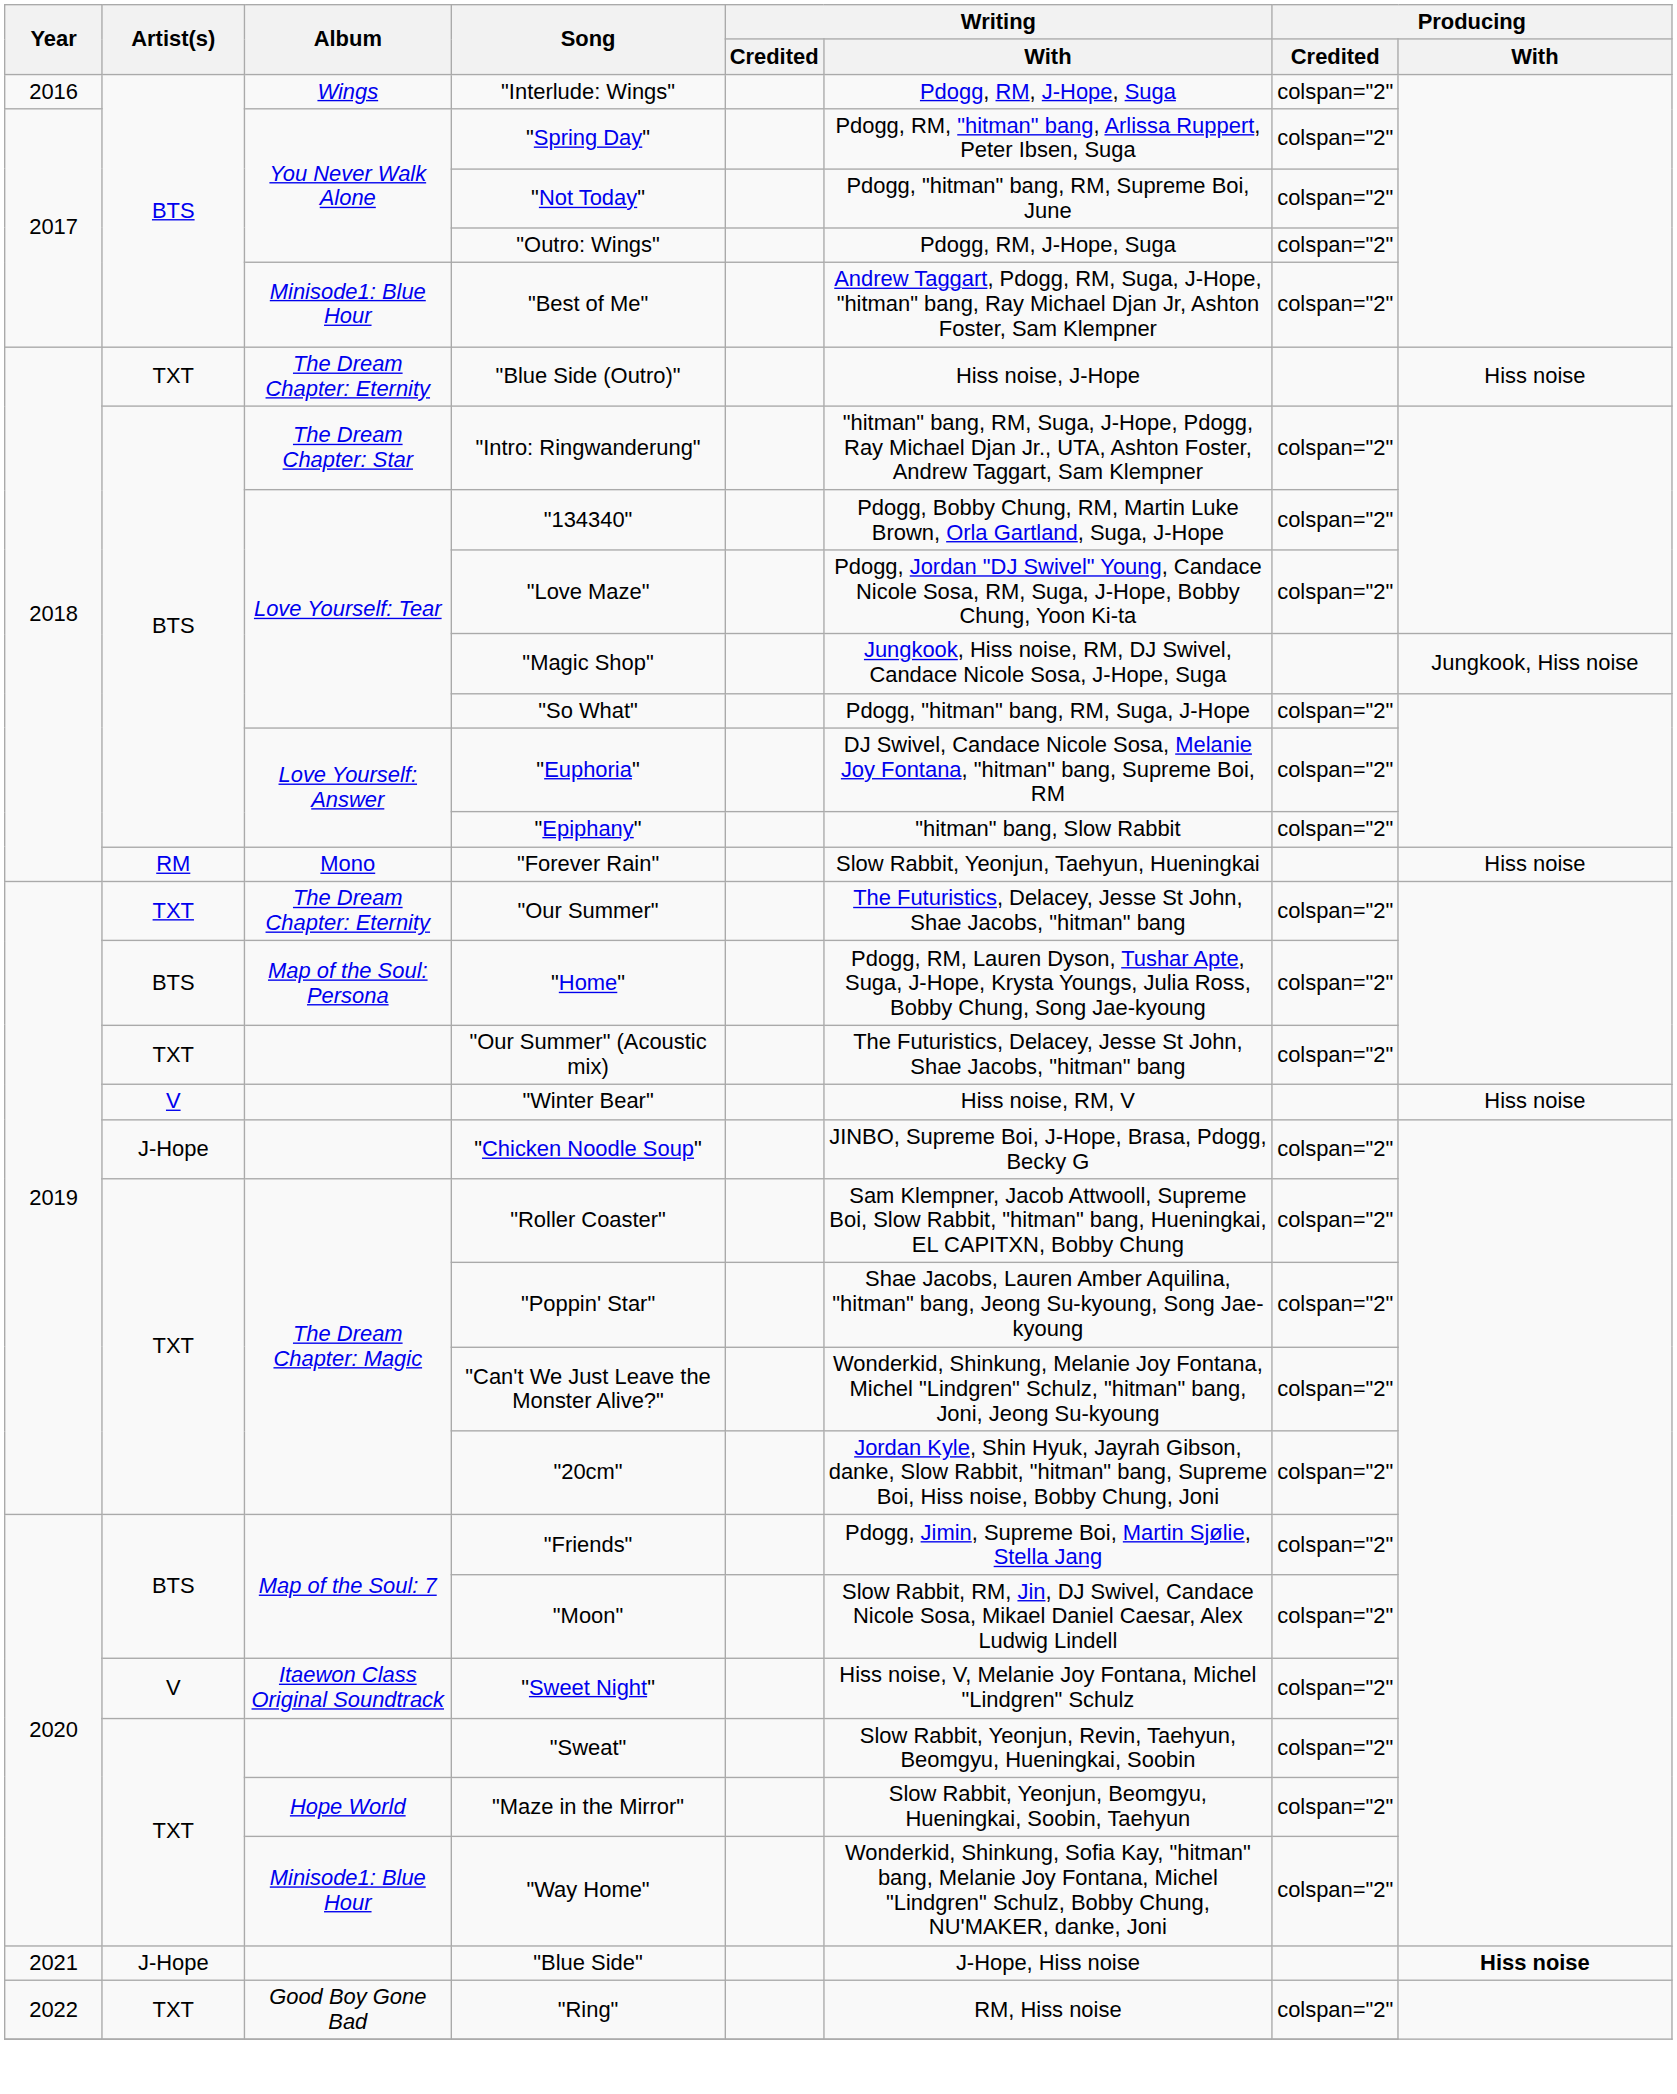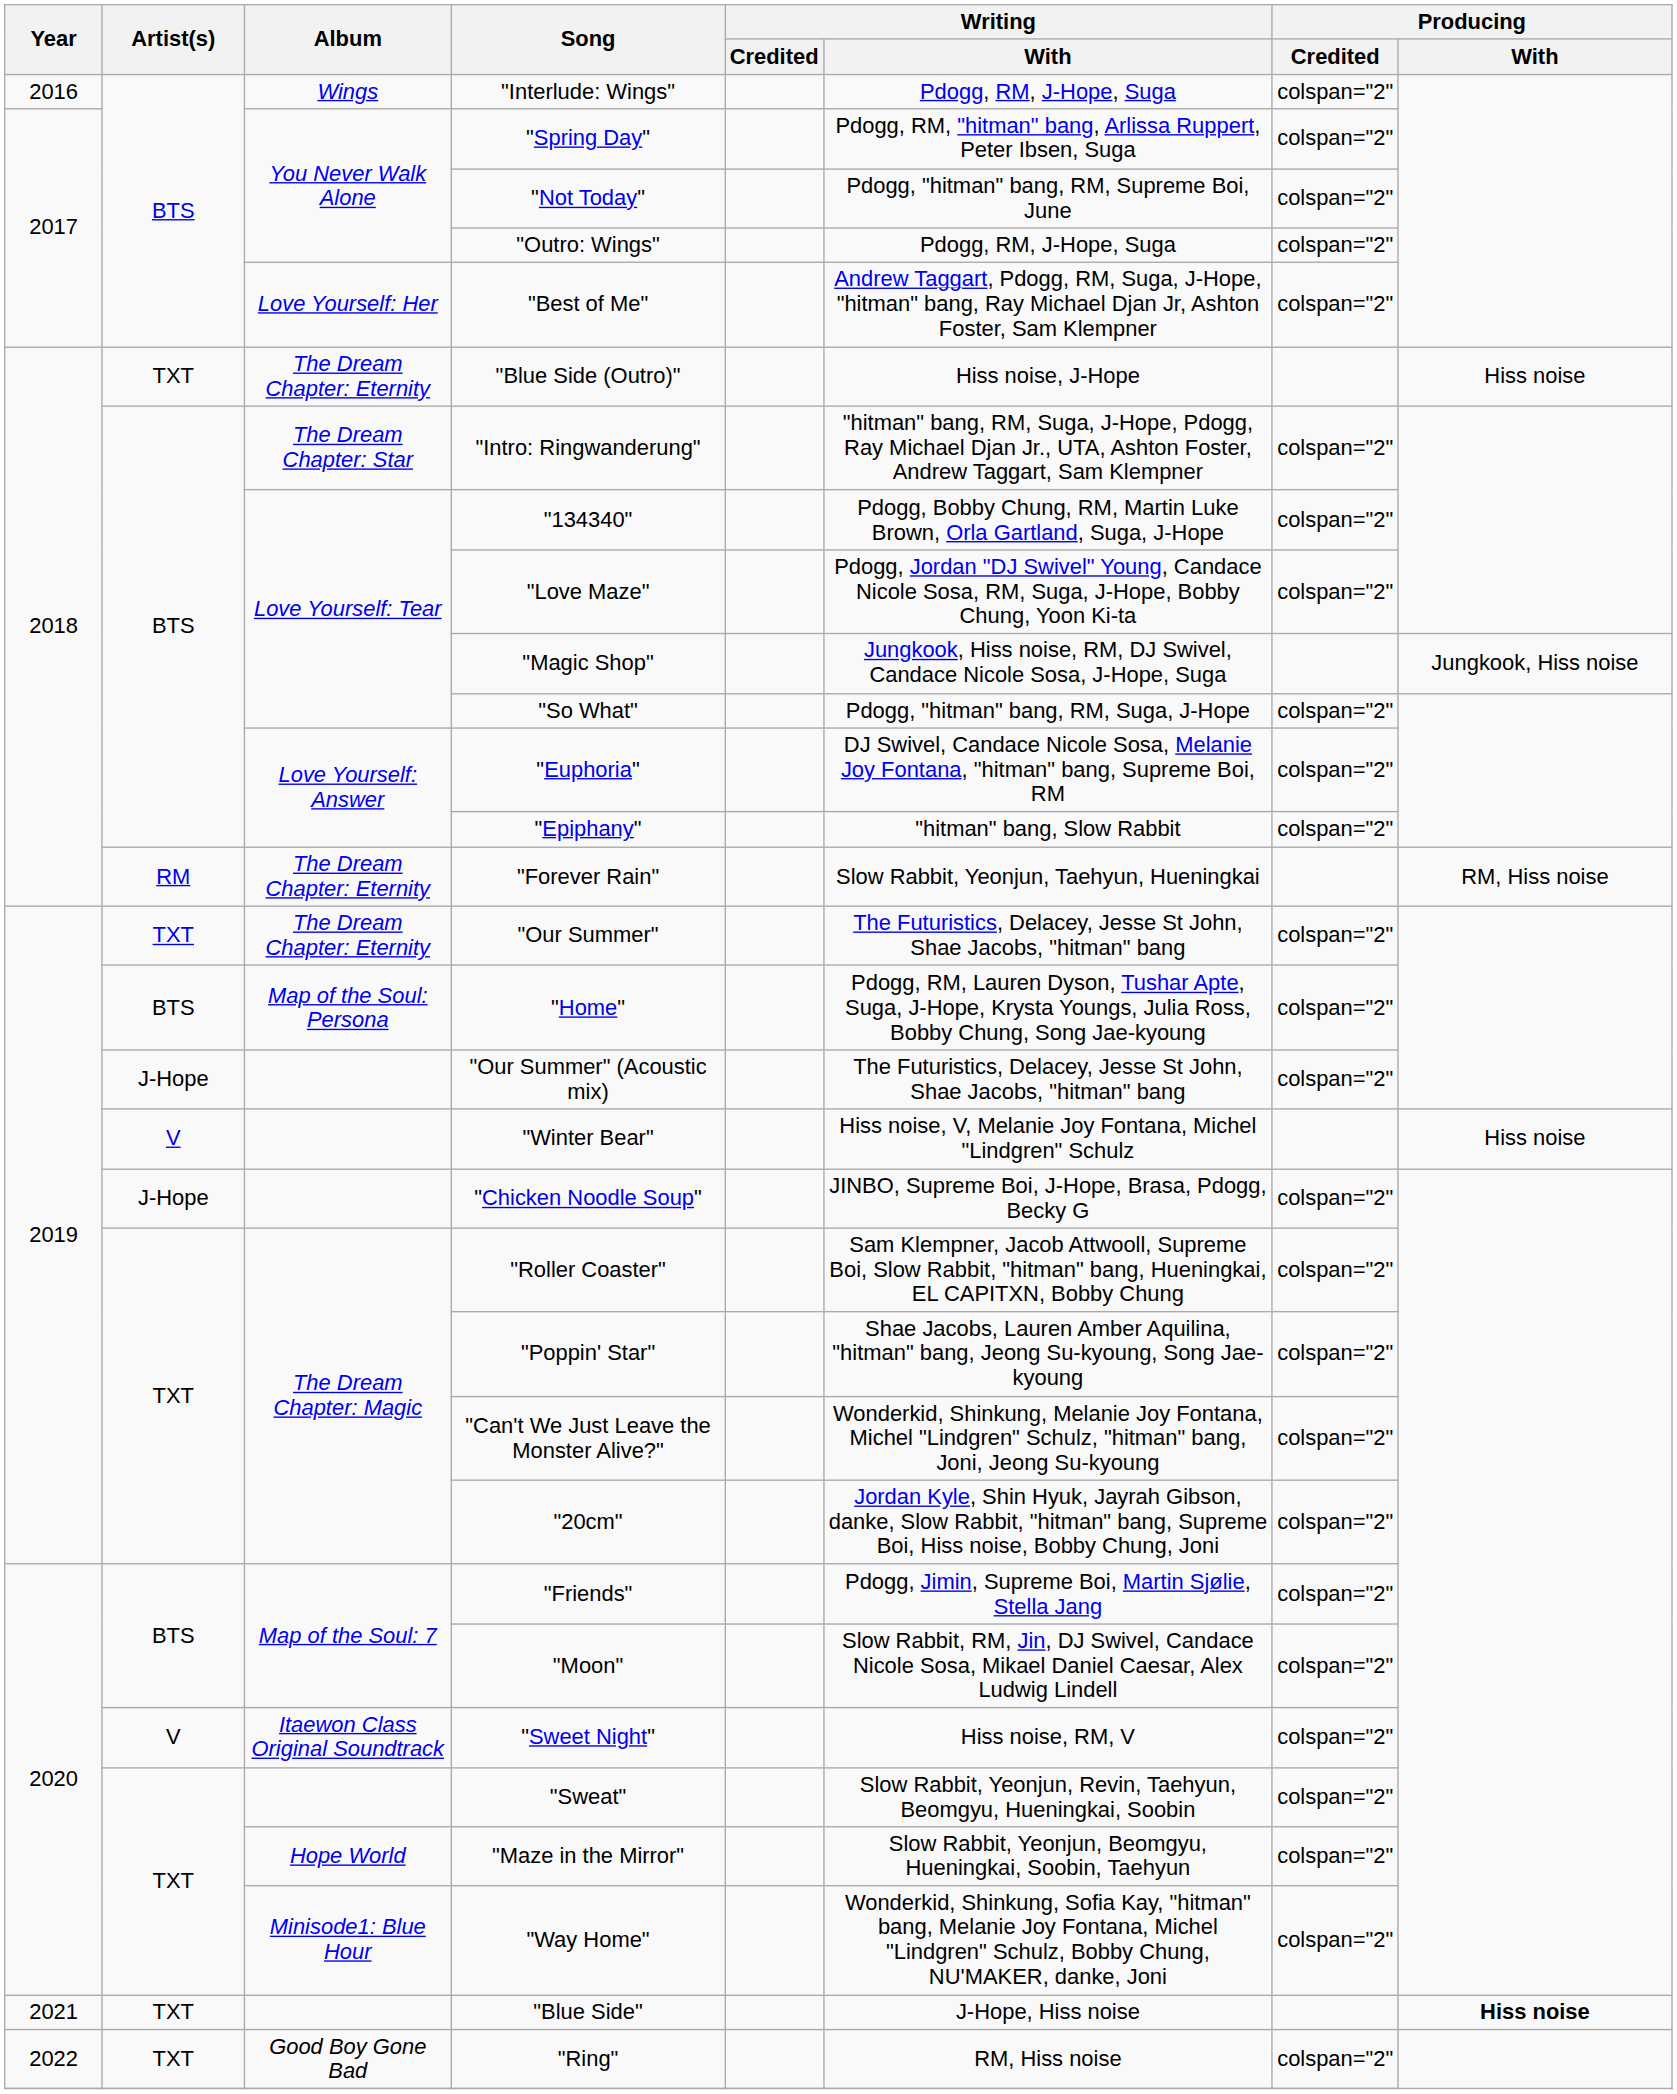(348, 304) Minisode1: Blue Hour -> (348, 304) Love Yourself: Her
(348, 863) Mono -> (348, 876) The Dream Chapter: Eternity
(1535, 863) Hiss noise -> (1535, 876) RM, Hiss noise
(173, 1054) TXT -> (173, 1079) J-Hope
(1048, 1101) Hiss noise, RM, V -> (1048, 1138) Hiss noise, V, Melanie Joy Fontana, Michel "Lindgren" Schulz
(1048, 1687) Hiss noise, V, Melanie Joy Fontana, Michel "Lindgren" Schulz -> (1048, 1737) Hiss noise, RM, V
(173, 1962) J-Hope -> (173, 2011) TXT
